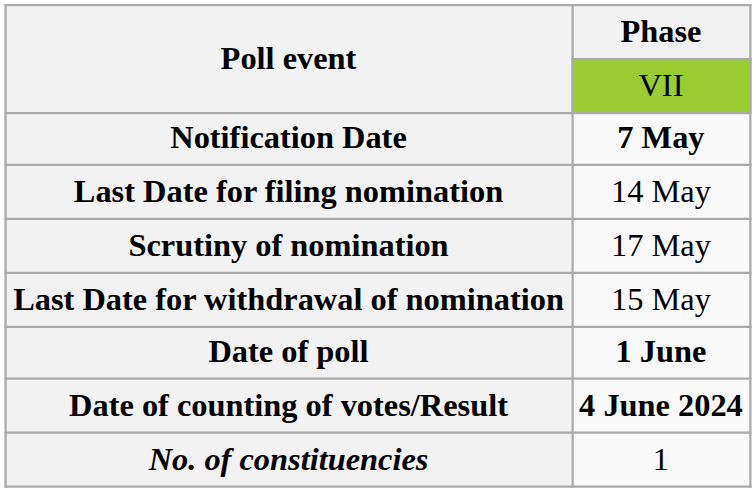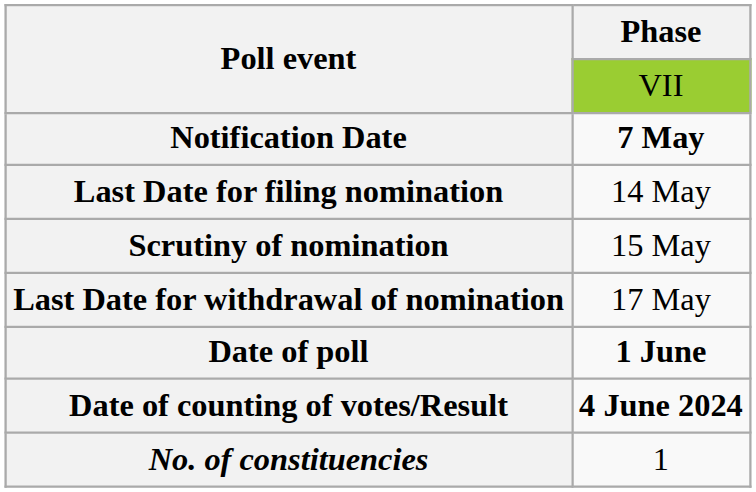(661, 244) 17 May -> (661, 244) 15 May
(661, 298) 15 May -> (661, 298) 17 May
